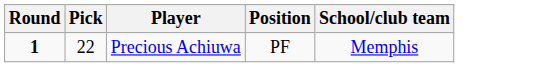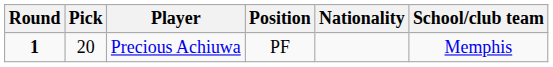+ column: (362, 18)
(86, 47) 22 -> (86, 47) 20
